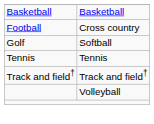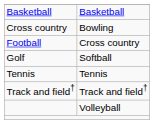+ row: (96, 27)
